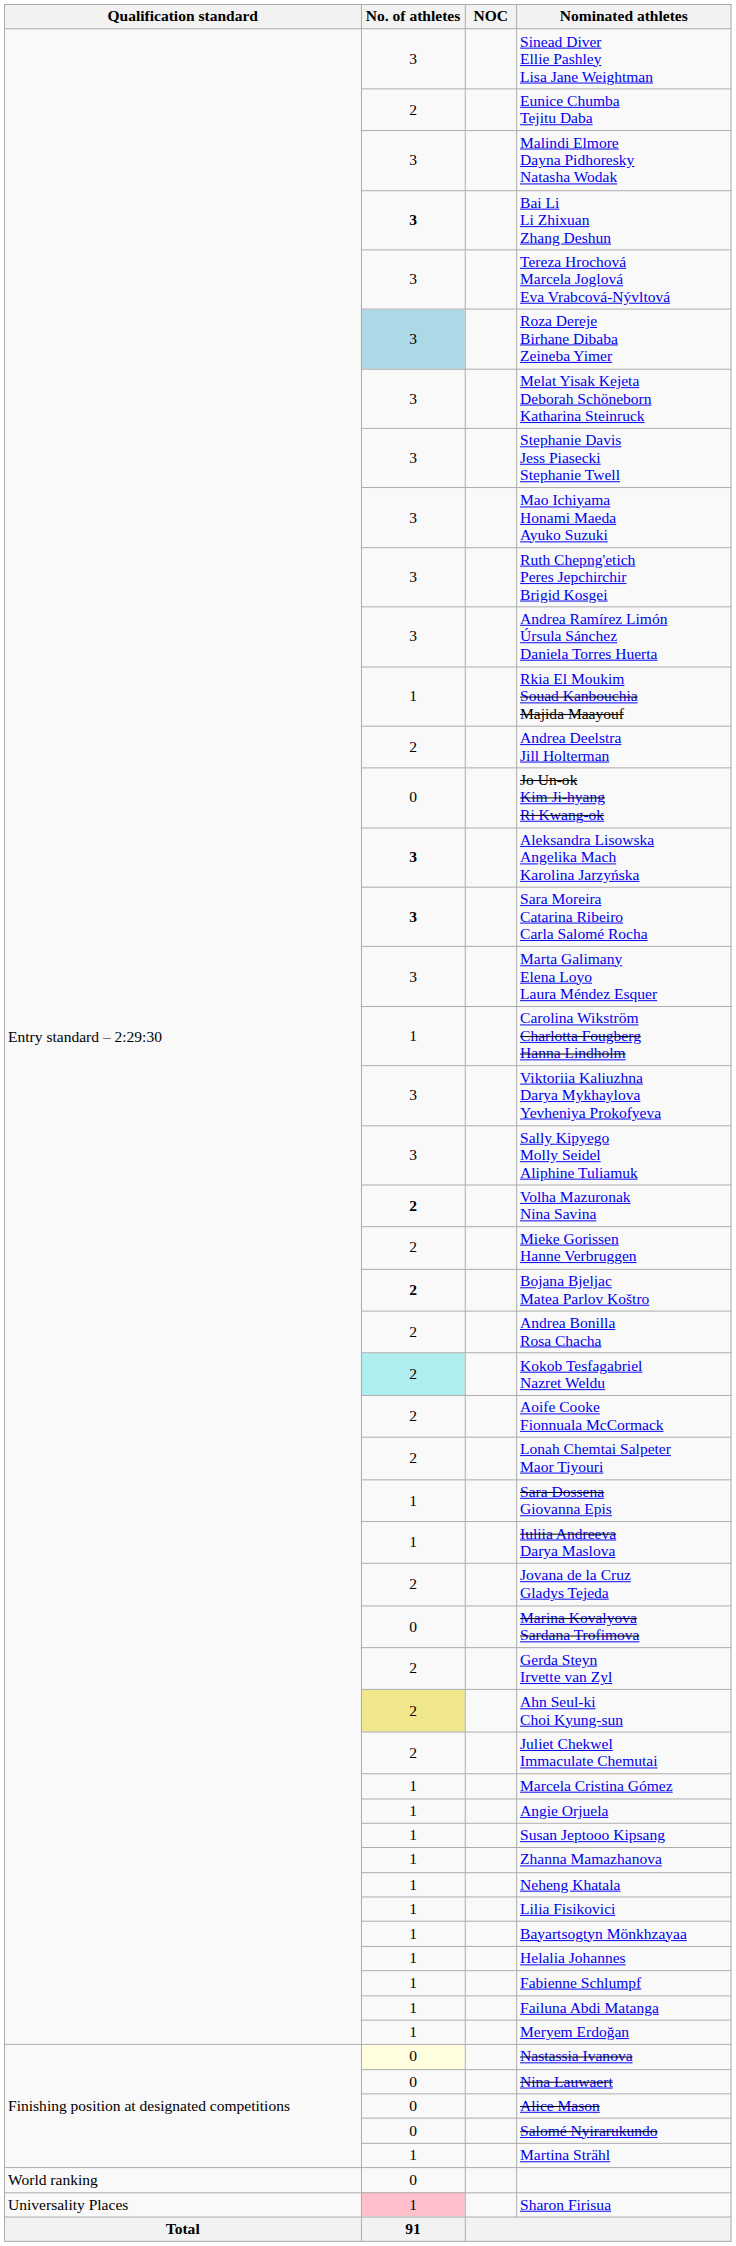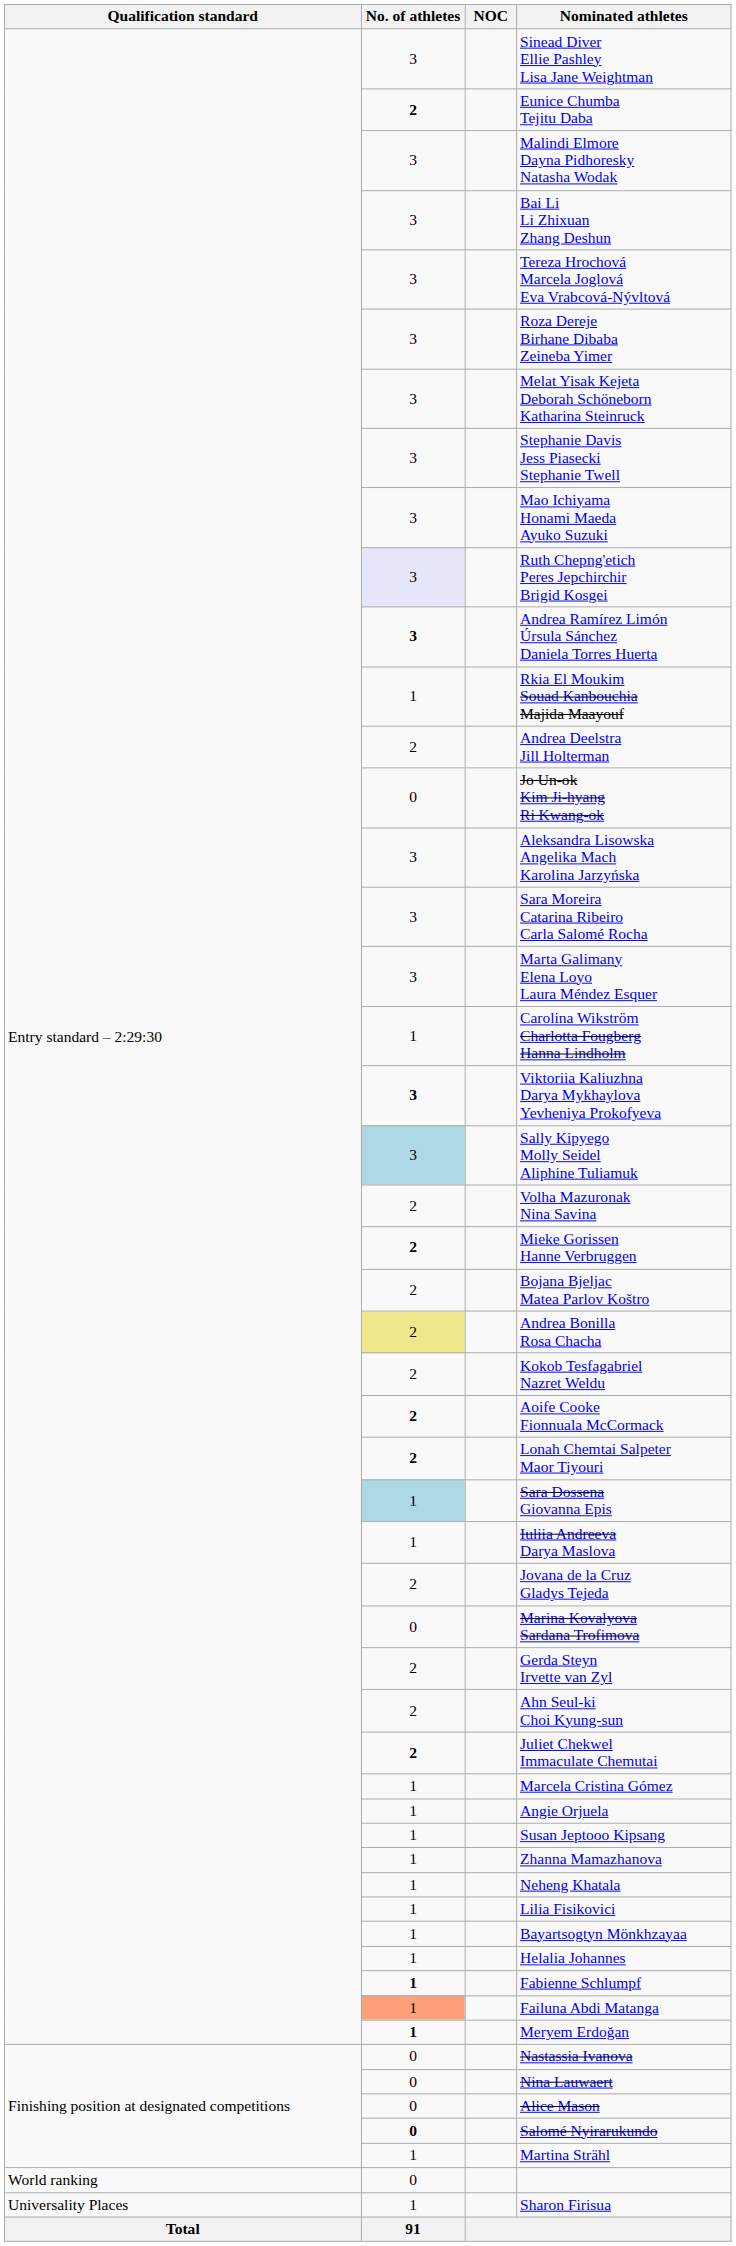(413, 109) normal -> (413, 109) bold
(413, 220) bold -> (413, 220) normal
(413, 339) lightblue background -> (413, 339) no background
(413, 577) no background -> (413, 577) lavender background
(413, 636) normal -> (413, 636) bold
(413, 857) bold -> (413, 857) normal
(413, 916) bold -> (413, 916) normal
(413, 1095) normal -> (413, 1095) bold
(413, 1155) no background -> (413, 1155) lightblue background
(413, 1205) bold -> (413, 1205) normal
(413, 1247) normal -> (413, 1247) bold
(413, 1290) bold -> (413, 1290) normal
(413, 1332) no background -> (413, 1332) khaki background
(413, 1374) paleturquoise background -> (413, 1374) no background
(413, 1416) normal -> (413, 1416) bold
(413, 1458) normal -> (413, 1458) bold
(413, 1500) no background -> (413, 1500) lightblue background
(413, 1710) khaki background -> (413, 1710) no background
(413, 1752) normal -> (413, 1752) bold
(413, 1983) normal -> (413, 1983) bold
(413, 2007) no background -> (413, 2007) lightsalmon background
(413, 2032) normal -> (413, 2032) bold
(413, 2056) lightyellow background -> (413, 2056) no background
(413, 2130) normal -> (413, 2130) bold
(413, 2204) pink background -> (413, 2204) no background
